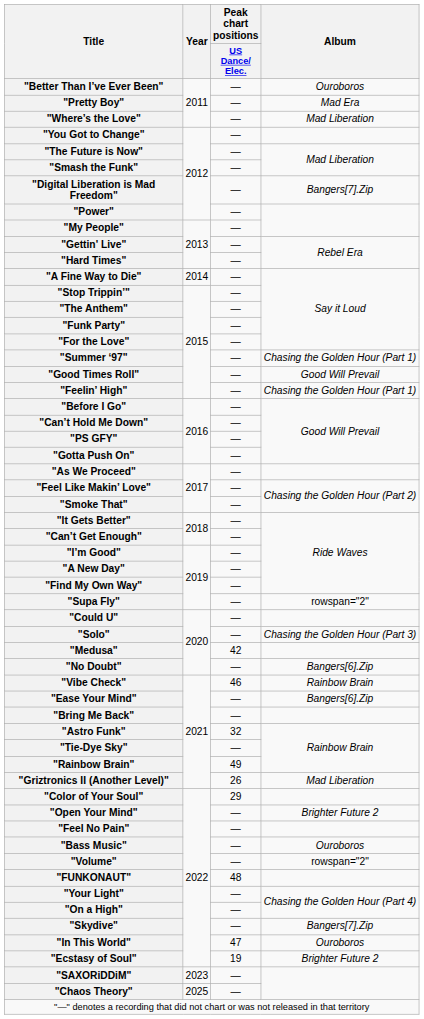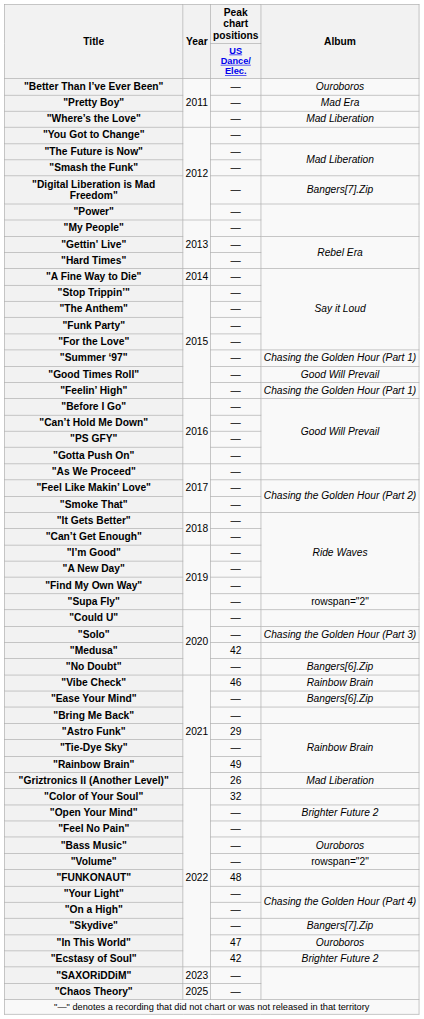(236, 731) 32 -> (236, 731) 29
(236, 796) 29 -> (236, 796) 32
(236, 959) 19 -> (236, 959) 42
